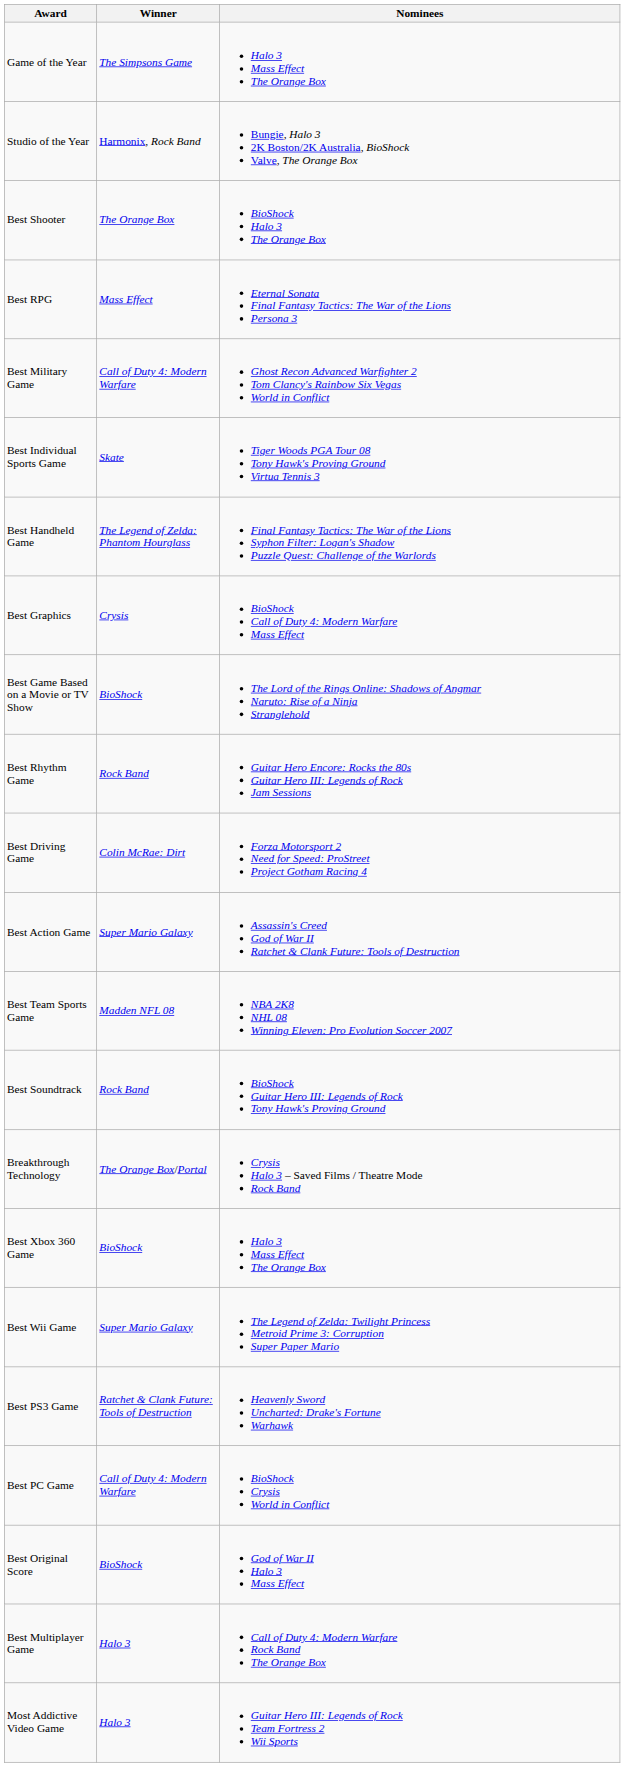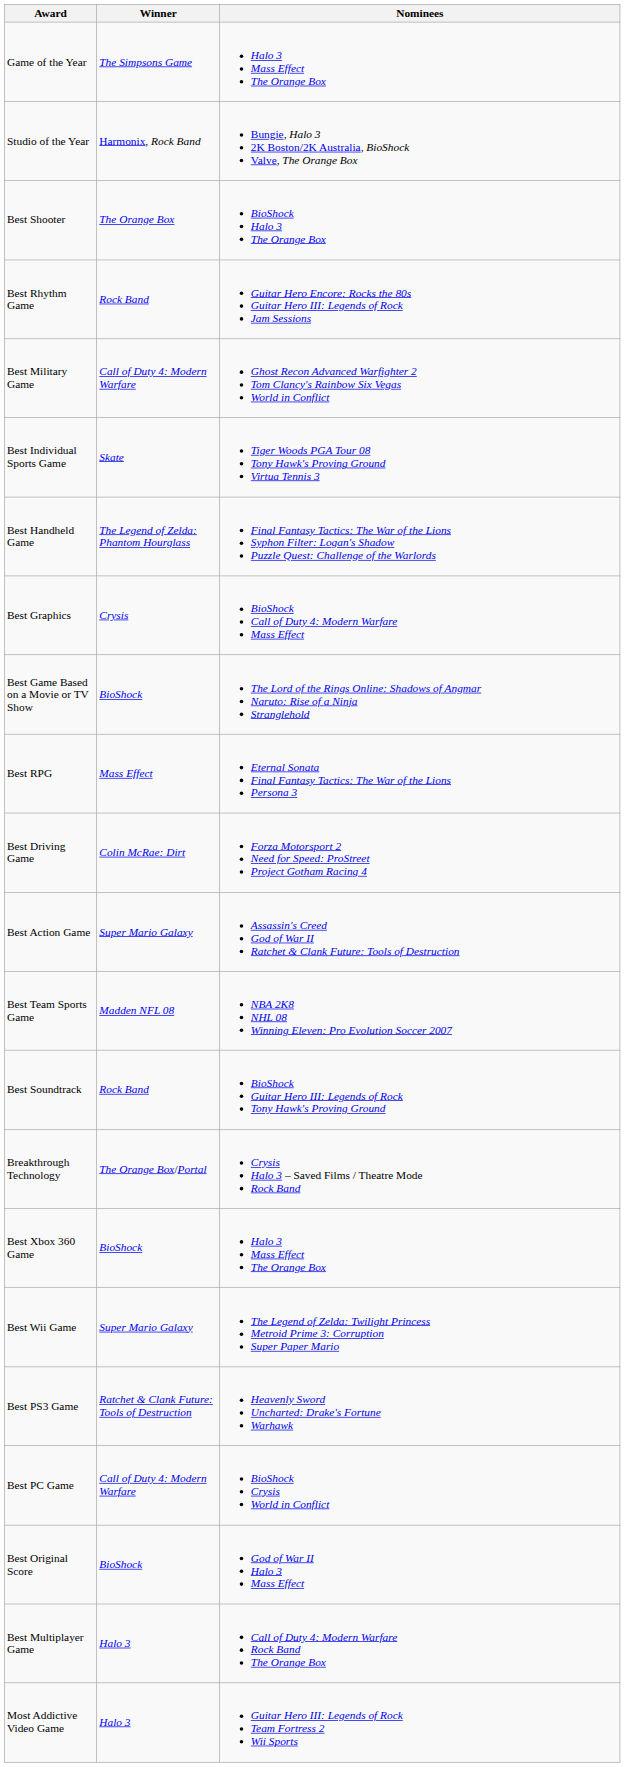rows swapped: (30, 299) <-> (37, 773)
